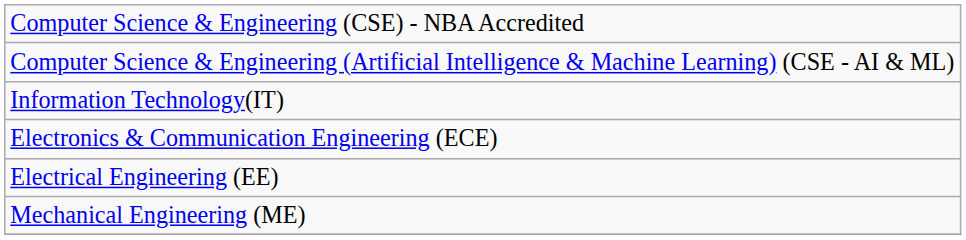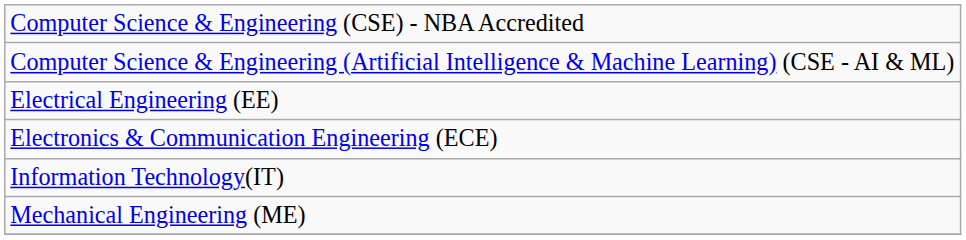(147, 100) Information Technology(IT) -> (144, 100) Electrical Engineering (EE)
(144, 176) Electrical Engineering (EE) -> (147, 176) Information Technology(IT)
